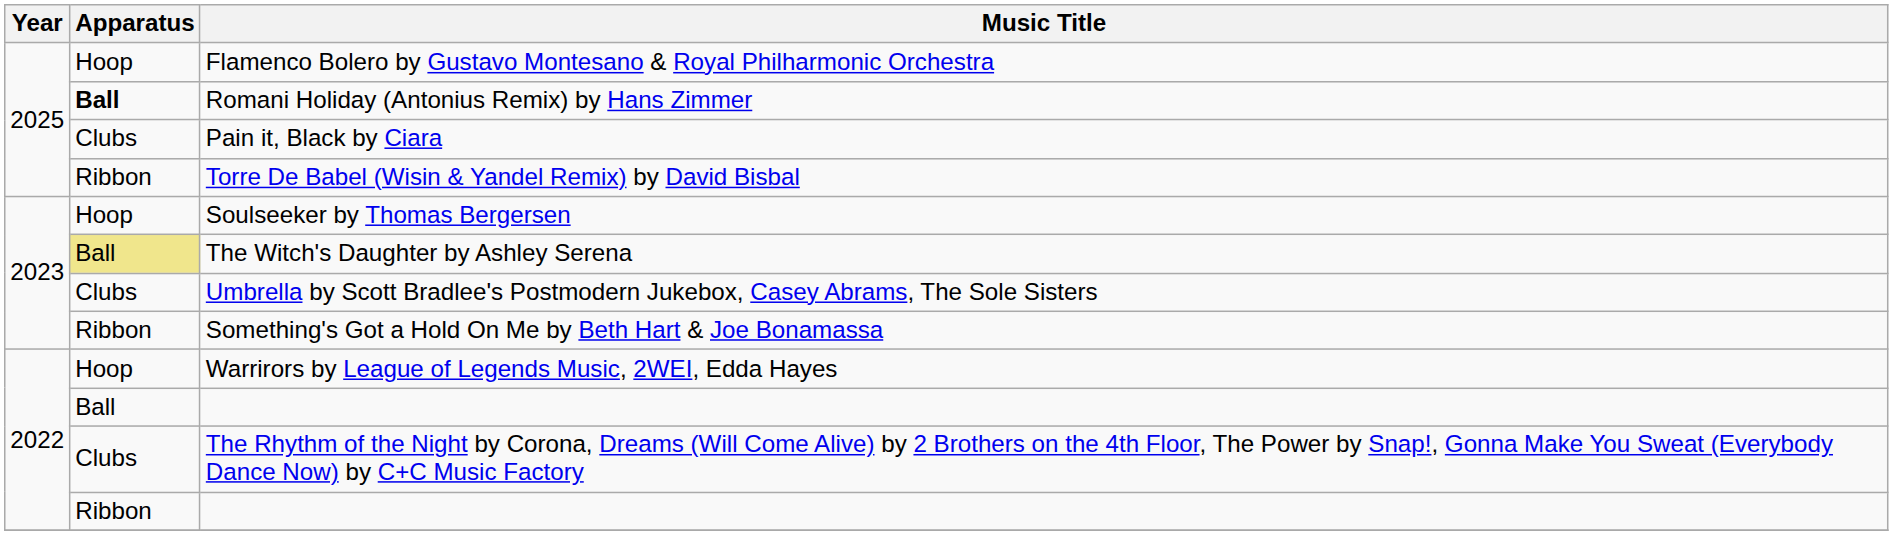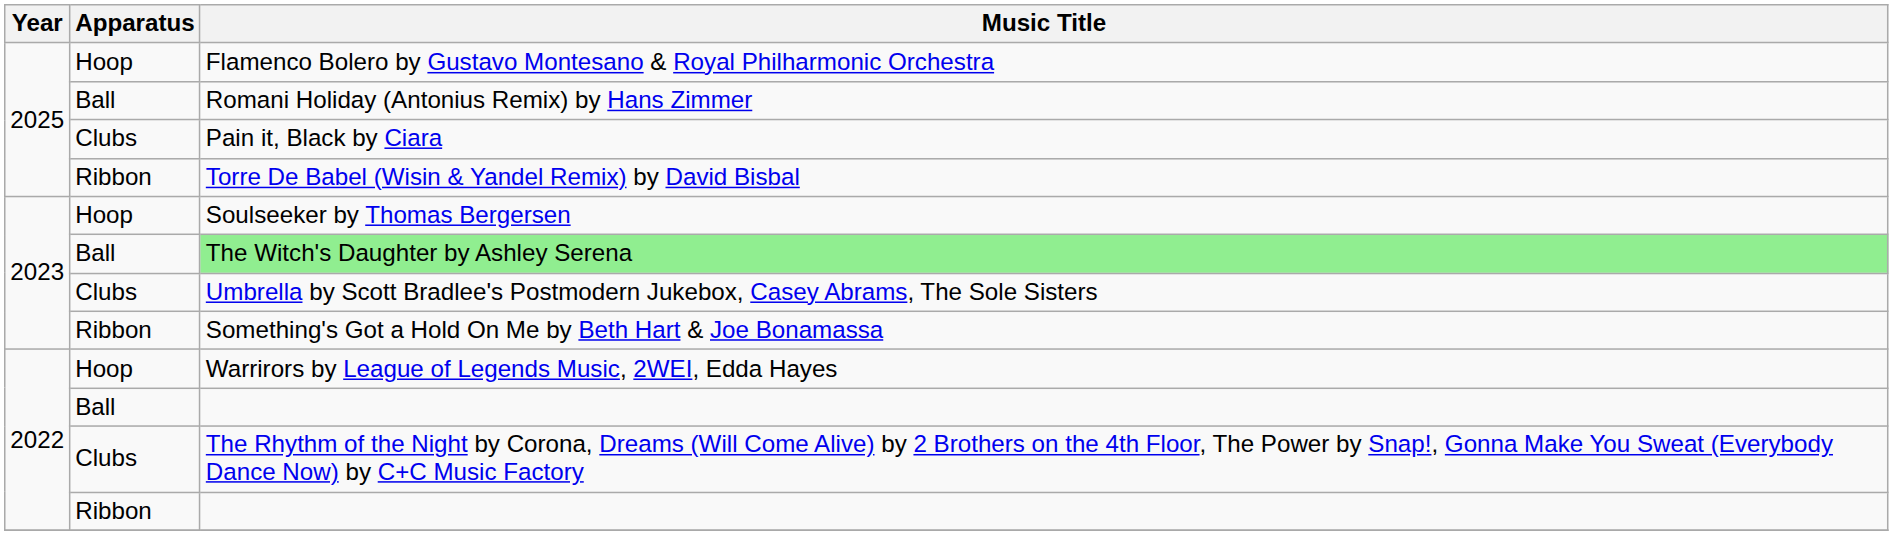(97, 100) bold -> (95, 100) normal
(95, 253) khaki background -> (95, 253) no background
(419, 253) no background -> (419, 253) lightgreen background
